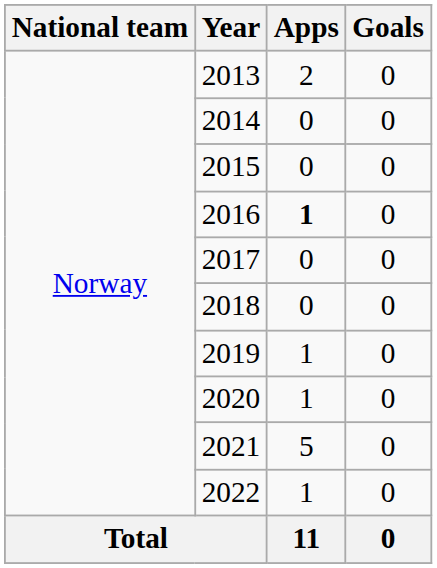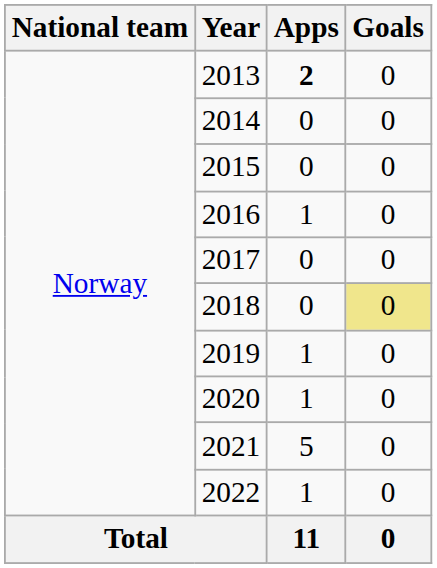(306, 74) normal -> (306, 74) bold
(306, 213) bold -> (306, 213) normal
(388, 306) no background -> (388, 306) khaki background
